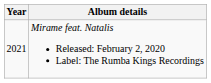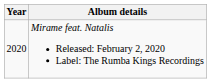(17, 49) 2021 -> (17, 49) 2020
